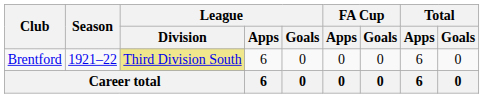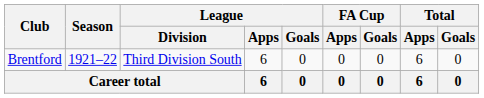(182, 59) khaki background -> (182, 59) no background
